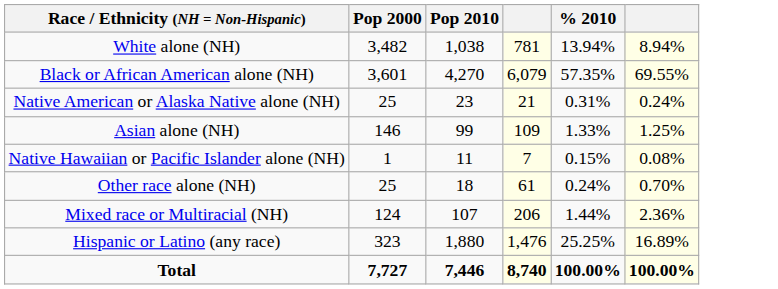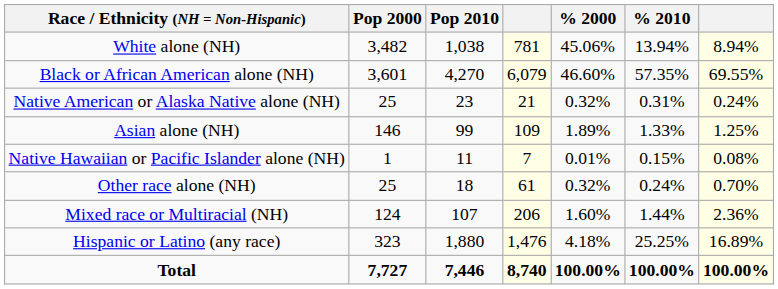+ column: (588, 18)
